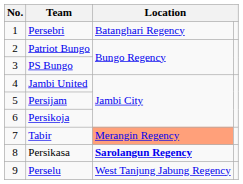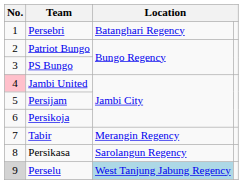(15, 83) no background -> (15, 83) pink background
(137, 135) lightsalmon background -> (137, 135) no background
(143, 153) bold -> (141, 153) normal
(15, 170) no background -> (15, 170) lightgrey background
(163, 170) no background -> (163, 170) lightblue background
